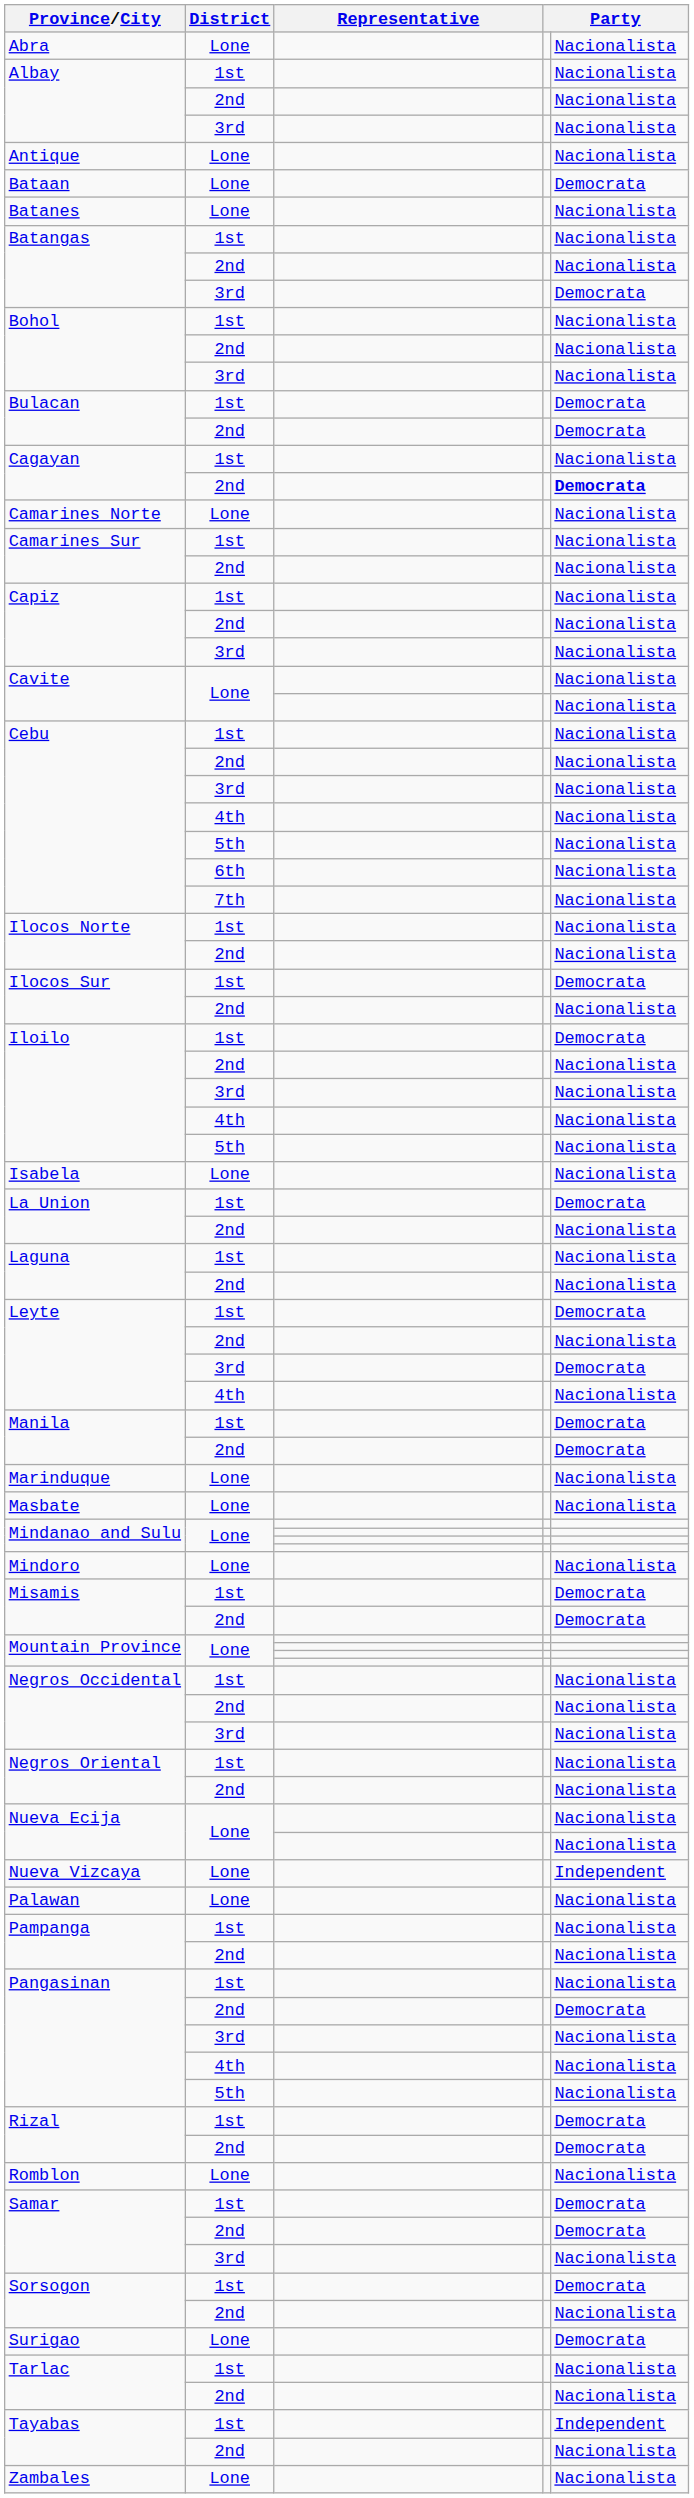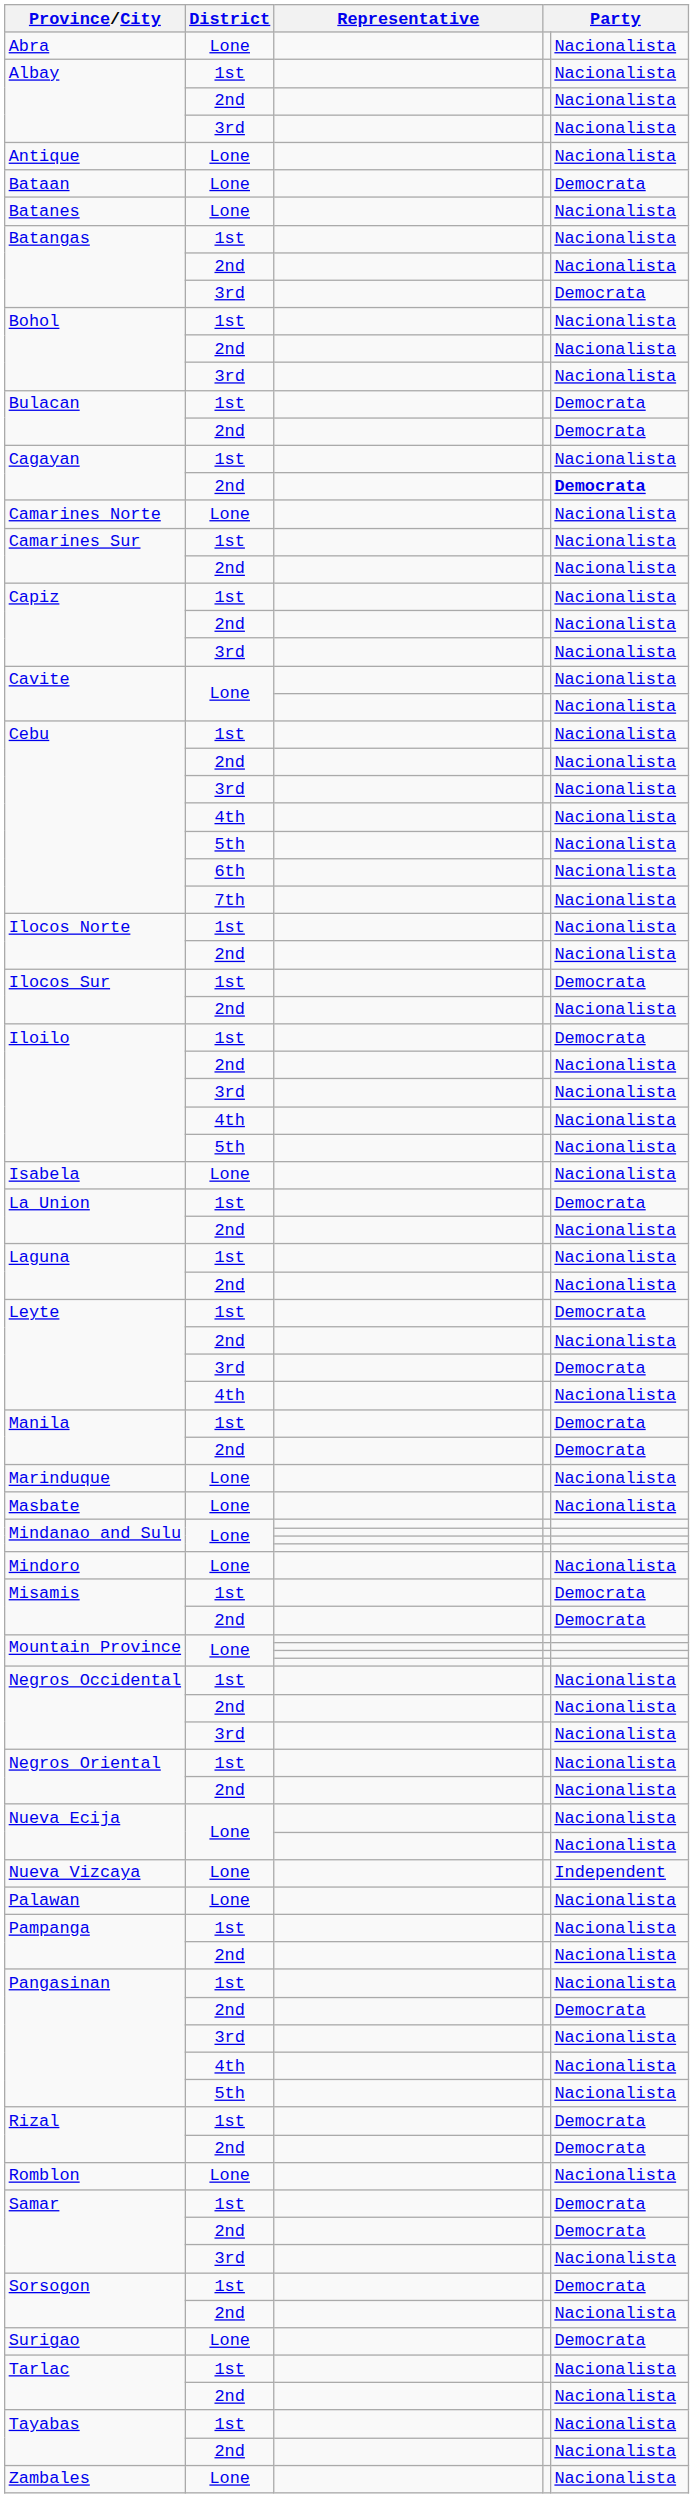(610, 2424) Independent -> (615, 2424) Nacionalista
